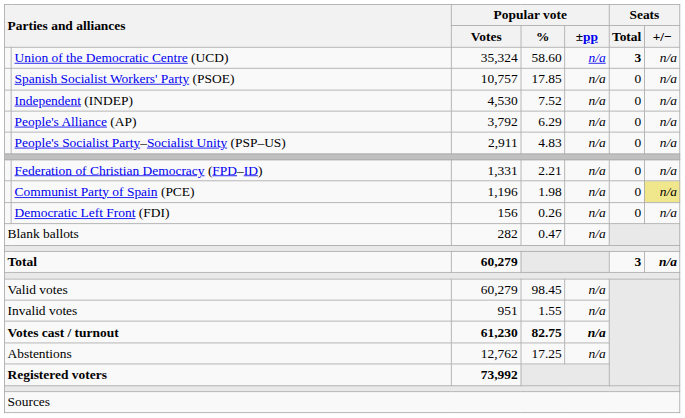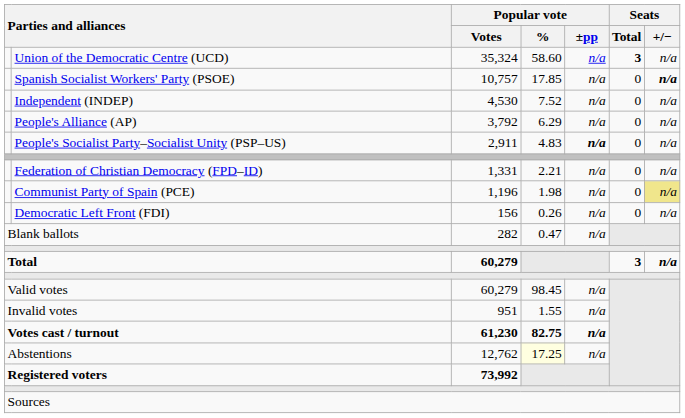(668, 79) normal -> (668, 79) bold
(597, 143) normal -> (597, 143) bold
(547, 353) no background -> (547, 353) lightyellow background
